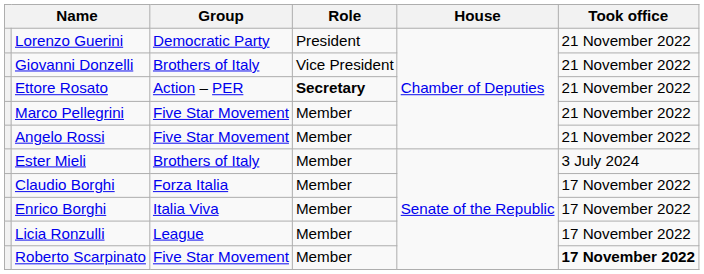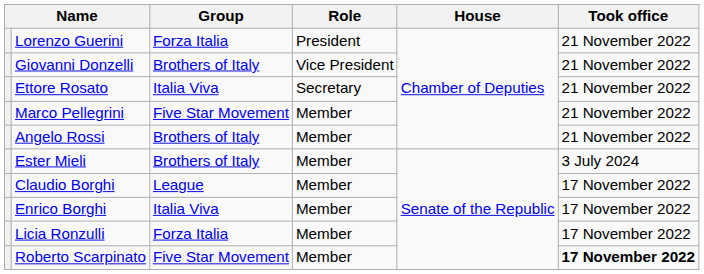(211, 40) Democratic Party -> (191, 40) Forza Italia
(198, 88) Action – PER -> (186, 88) Italia Viva
(331, 88) bold -> (328, 88) normal
(221, 137) Five Star Movement -> (206, 137) Brothers of Italy
(191, 185) Forza Italia -> (178, 185) League
(178, 233) League -> (191, 233) Forza Italia
